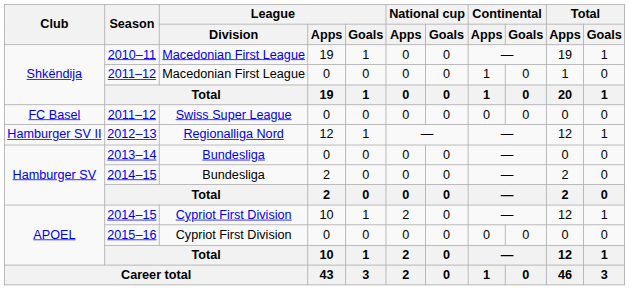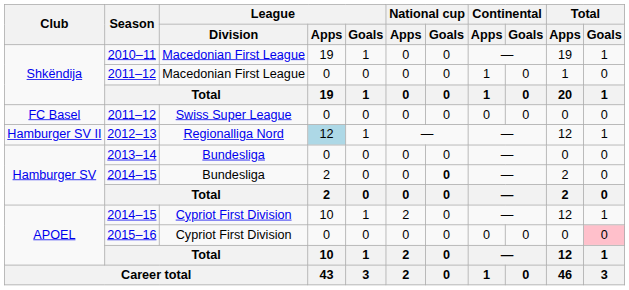(327, 134) no background -> (327, 134) lightblue background
(447, 174) normal -> (447, 174) bold
(604, 235) no background -> (604, 235) pink background
